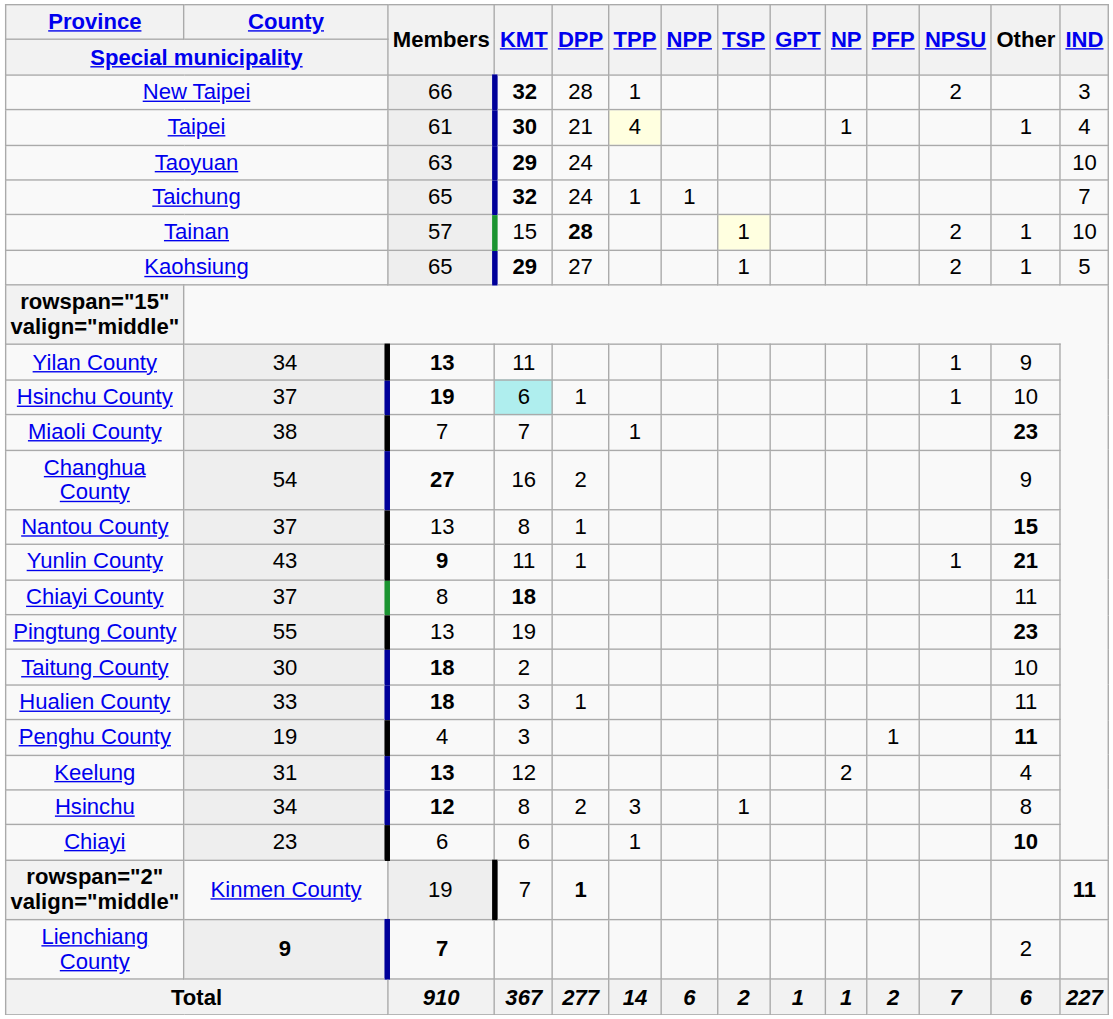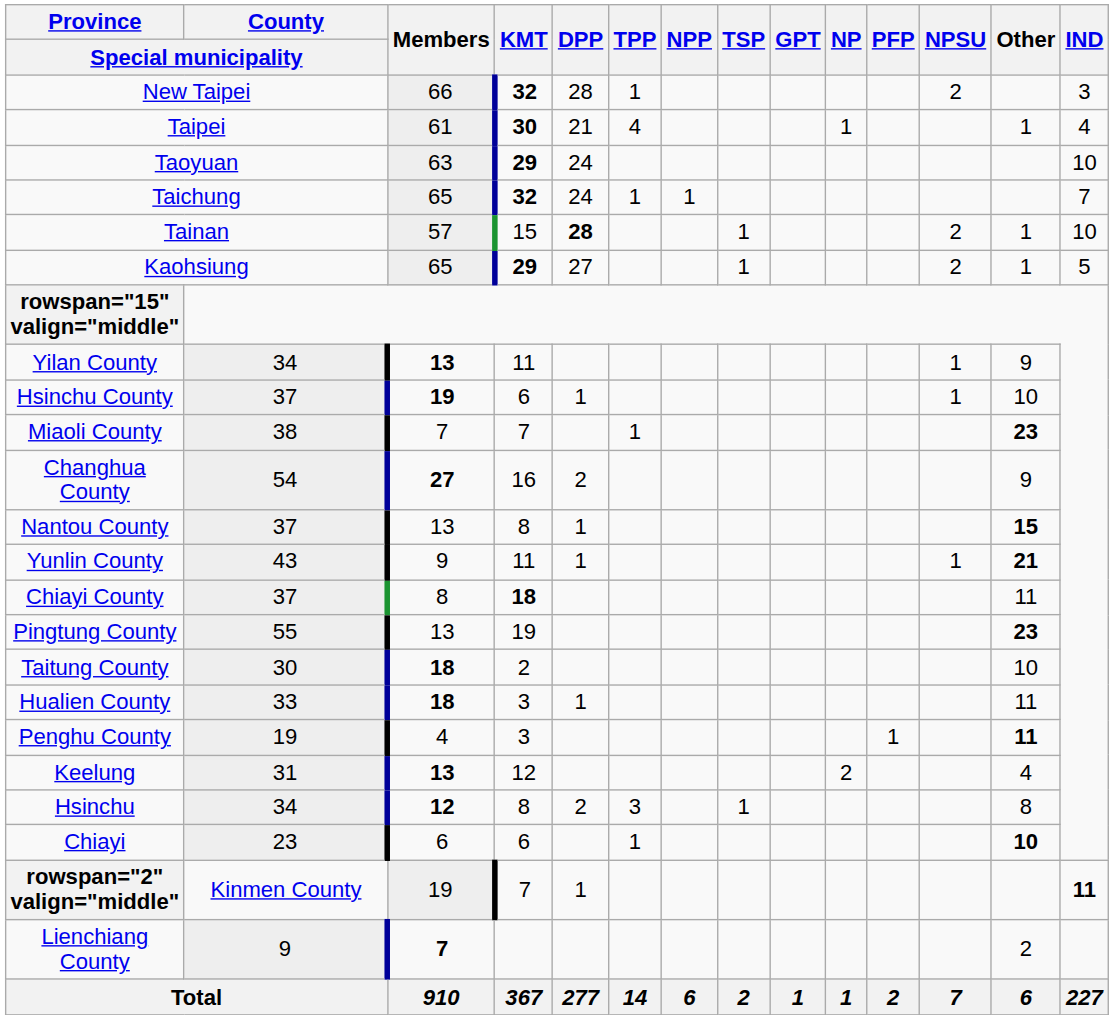(635, 127) lightyellow background -> (635, 127) no background
(744, 232) lightyellow background -> (744, 232) no background
(524, 397) paleturquoise background -> (524, 397) no background
(442, 561) bold -> (442, 561) normal
(581, 889) bold -> (581, 889) normal
(285, 949) bold -> (285, 949) normal
